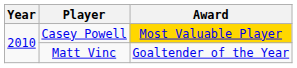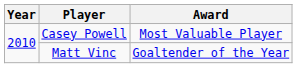(211, 33) gold background -> (211, 33) no background
